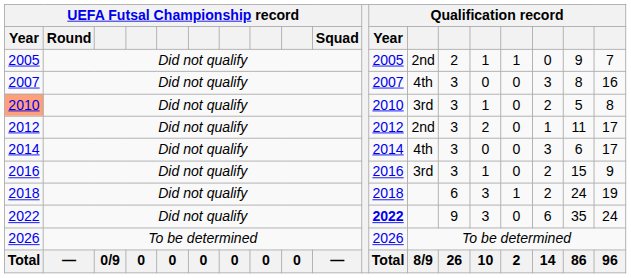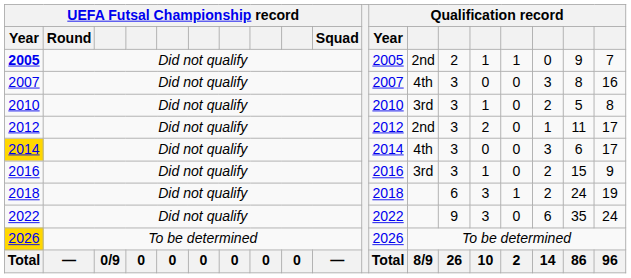(24, 60) normal -> (24, 60) bold
(24, 104) lightsalmon background -> (24, 104) no background
(24, 149) no background -> (24, 149) gold background
(388, 216) bold -> (388, 216) normal
(24, 238) no background -> (24, 238) gold background
